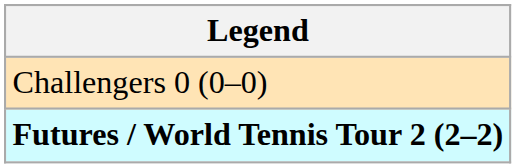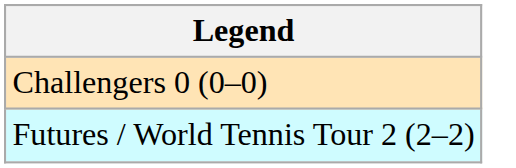(258, 134) bold -> (244, 134) normal
